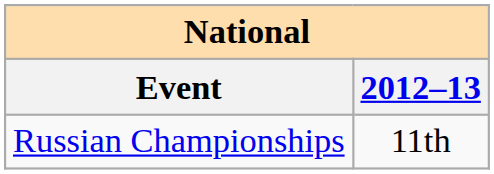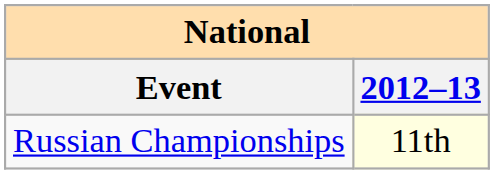(421, 140) no background -> (421, 140) lightyellow background
